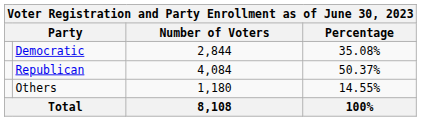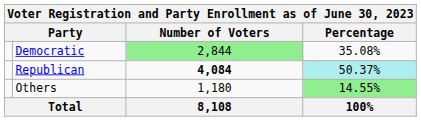(214, 51) no background -> (214, 51) lightgreen background
(214, 70) normal -> (214, 70) bold
(360, 70) no background -> (360, 70) paleturquoise background
(360, 88) no background -> (360, 88) lightgreen background
